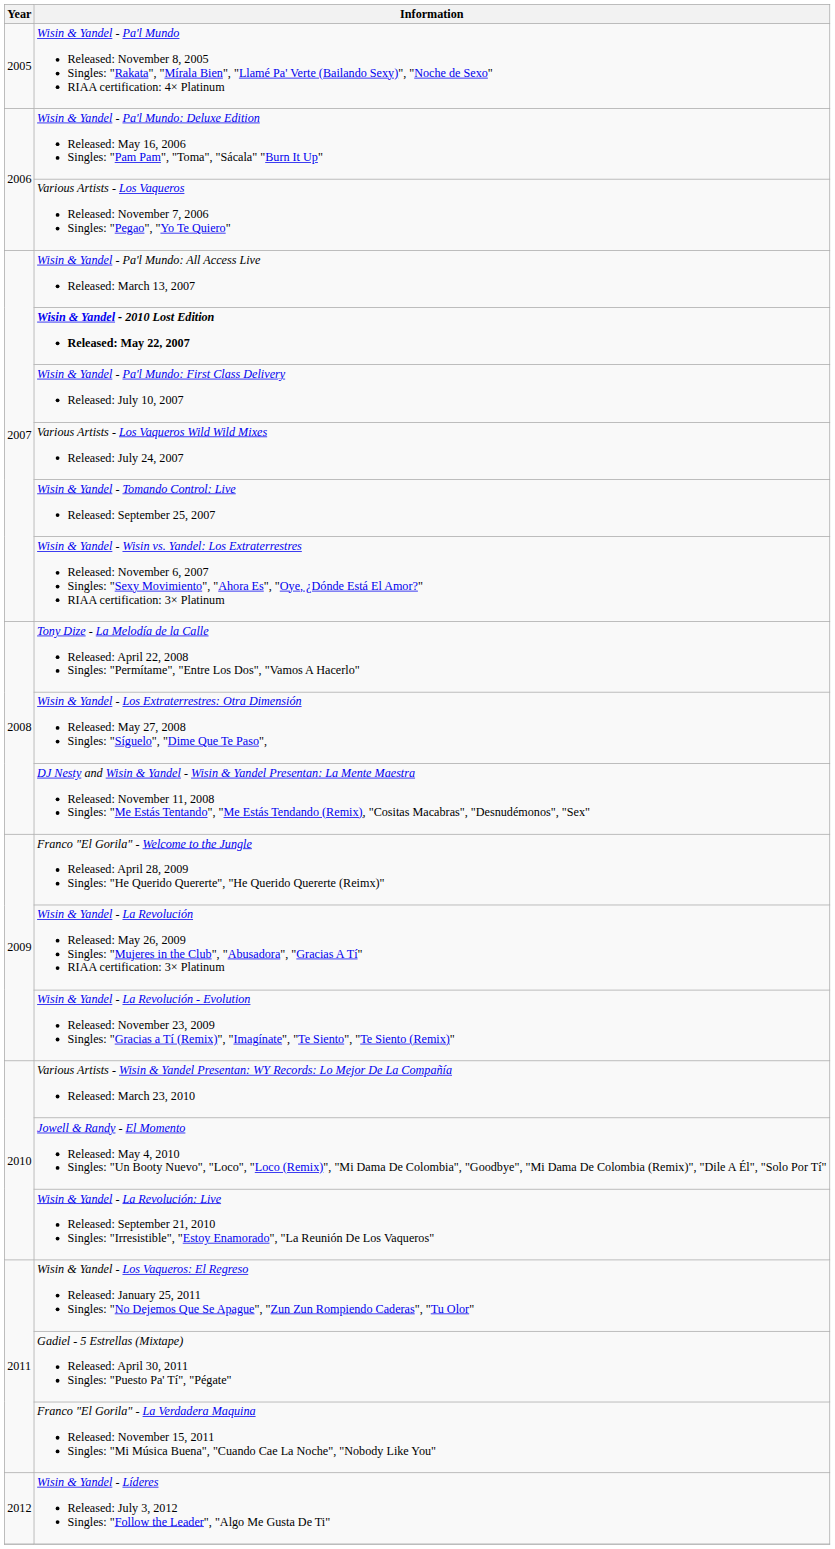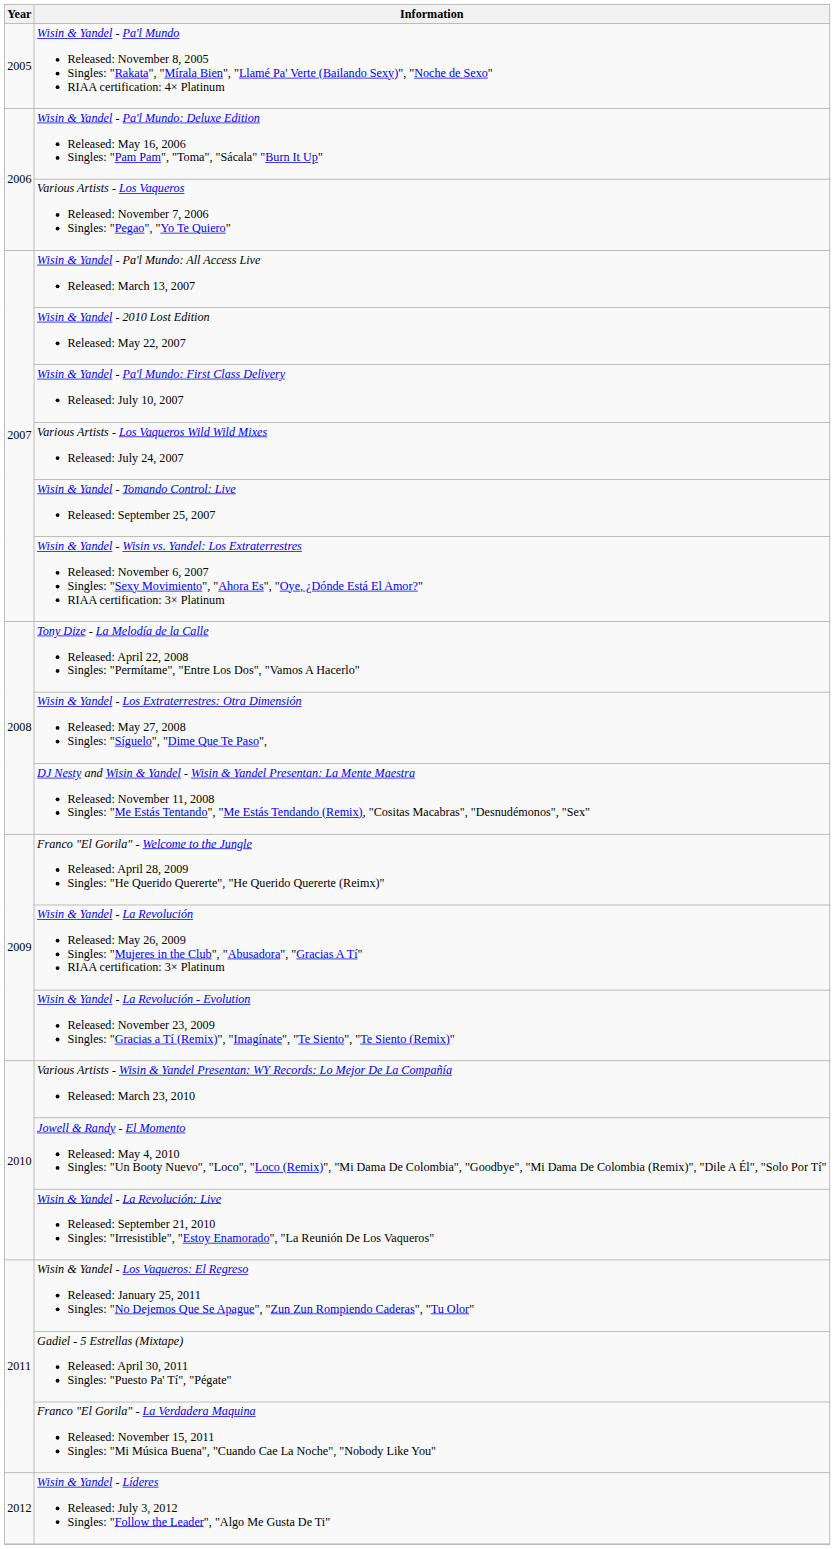(432, 330) bold -> (432, 330) normal
